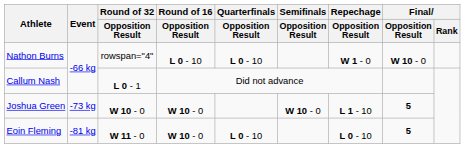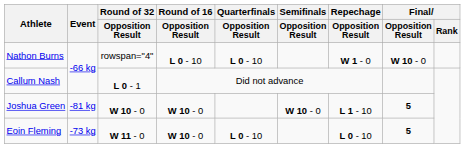(83, 106) -73 kg -> (83, 106) -81 kg
(83, 131) -81 kg -> (83, 131) -73 kg
